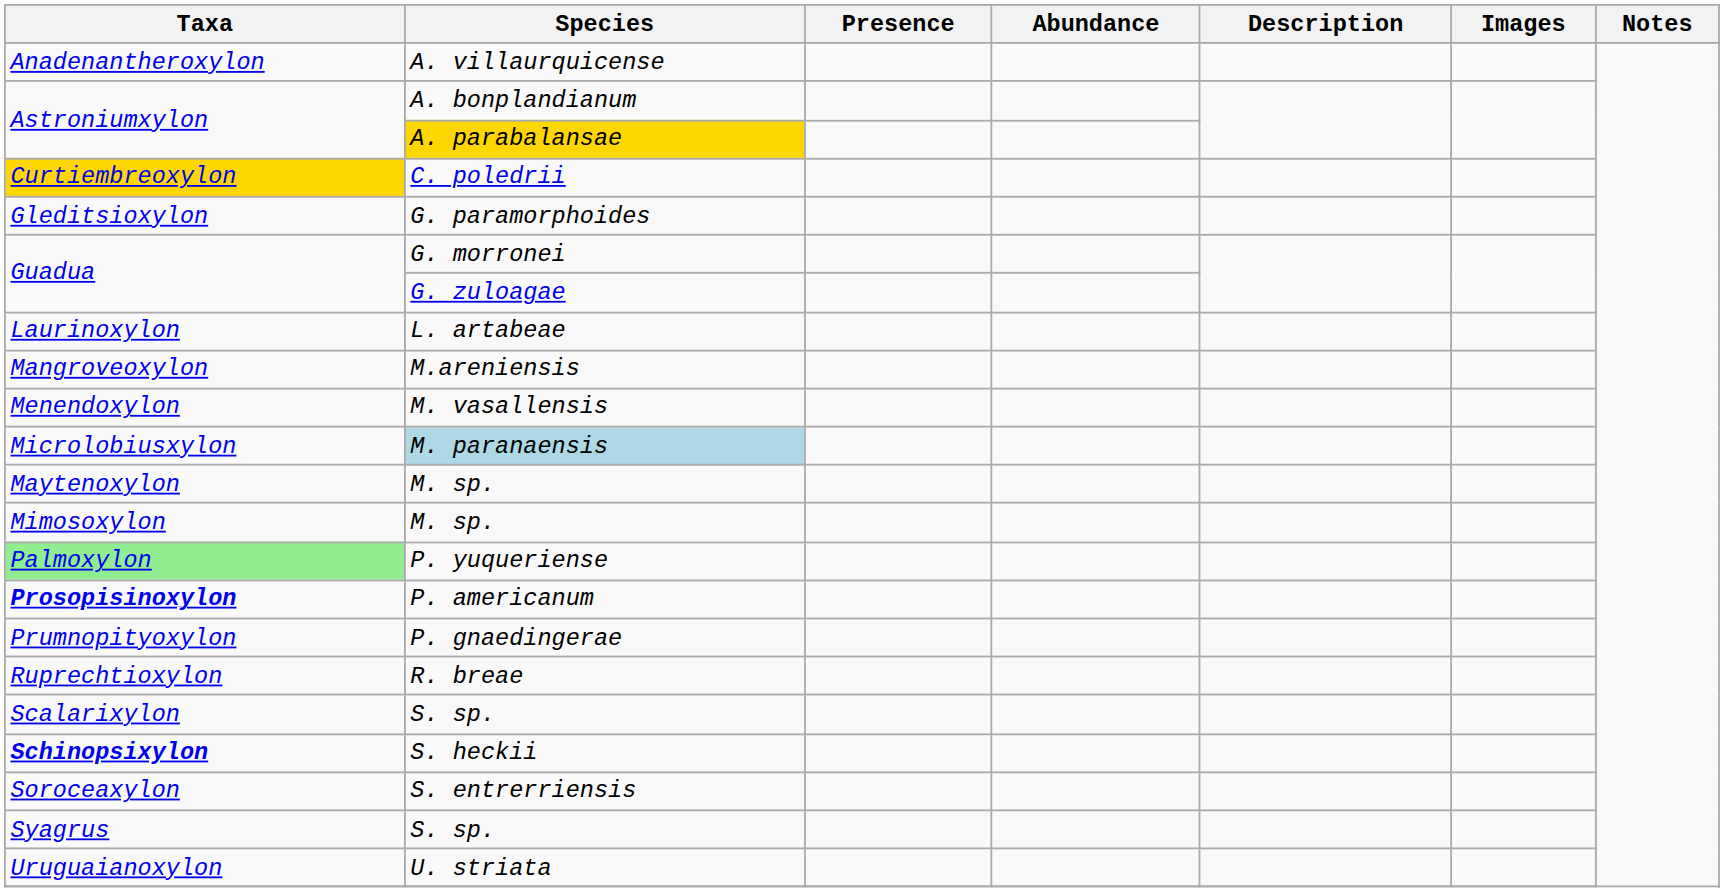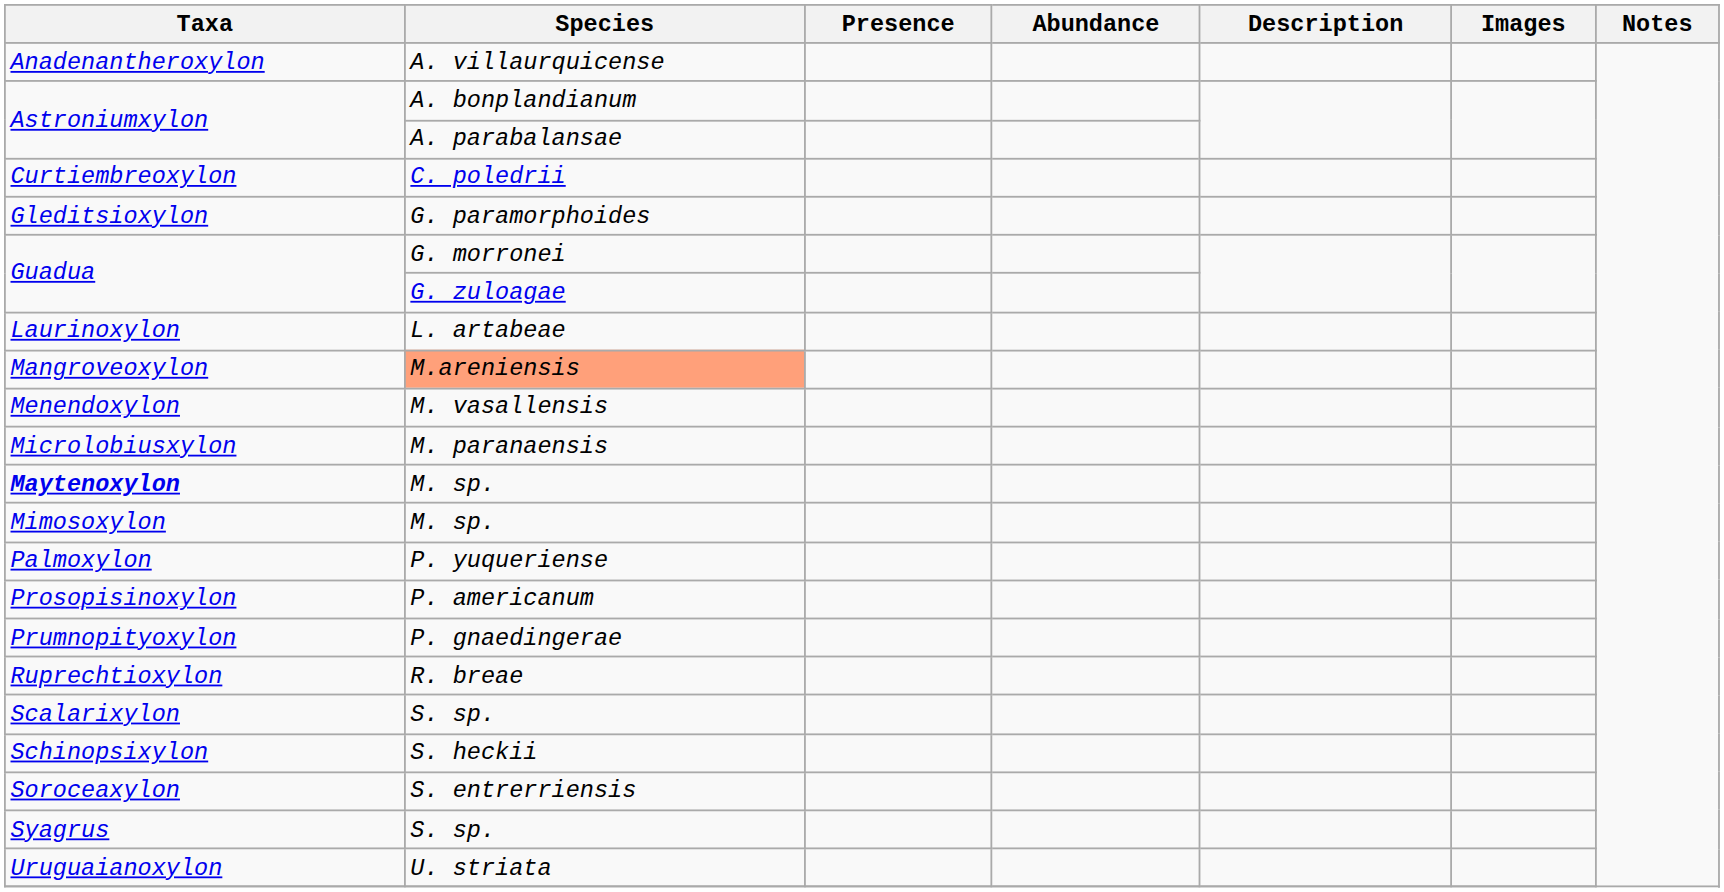(516, 139) gold background -> (516, 139) no background
(123, 177) gold background -> (123, 177) no background
(495, 369) no background -> (495, 369) lightsalmon background
(509, 446) lightblue background -> (509, 446) no background
(95, 484) normal -> (95, 484) bold
(81, 561) lightgreen background -> (81, 561) no background
(123, 599) bold -> (123, 599) normal
(109, 753) bold -> (109, 753) normal
